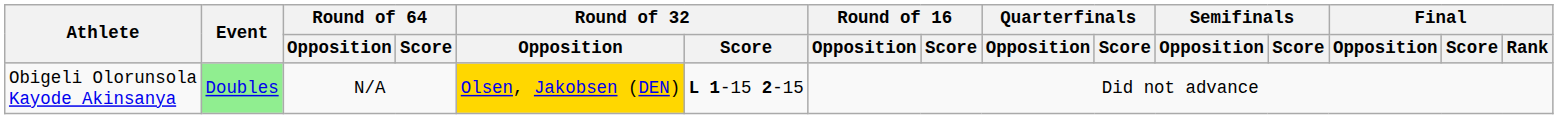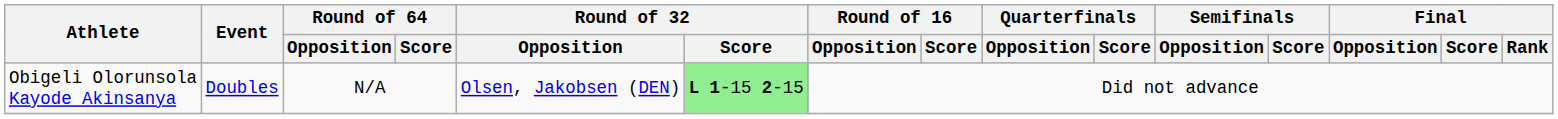(242, 88) lightgreen background -> (242, 88) no background
(570, 88) gold background -> (570, 88) no background
(746, 88) no background -> (746, 88) lightgreen background
